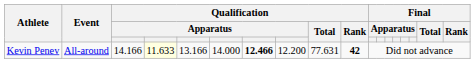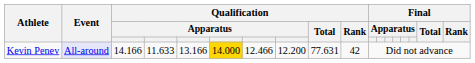(86, 50) no background -> (86, 50) lavender background
(160, 50) lightyellow background -> (160, 50) no background
(226, 50) no background -> (226, 50) gold background
(259, 50) bold -> (259, 50) normal
(355, 50) bold -> (355, 50) normal
